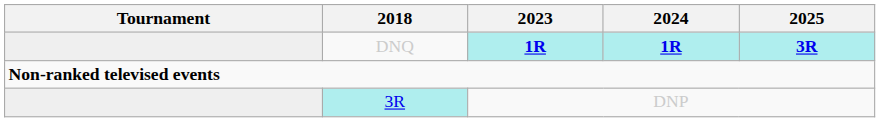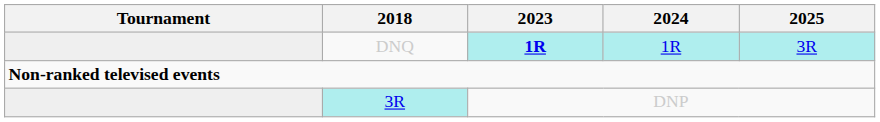(671, 46) bold -> (671, 46) normal
(807, 46) bold -> (807, 46) normal
